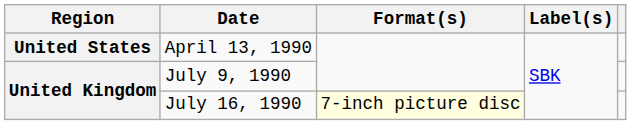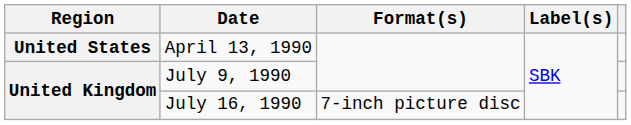(421, 105) lightyellow background -> (421, 105) no background
